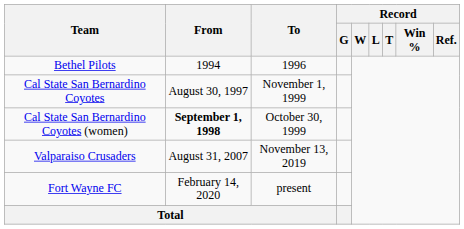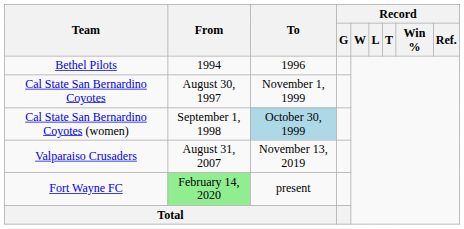(208, 123) bold -> (209, 123) normal
(294, 123) no background -> (293, 123) lightblue background
(208, 188) no background -> (209, 188) lightgreen background
